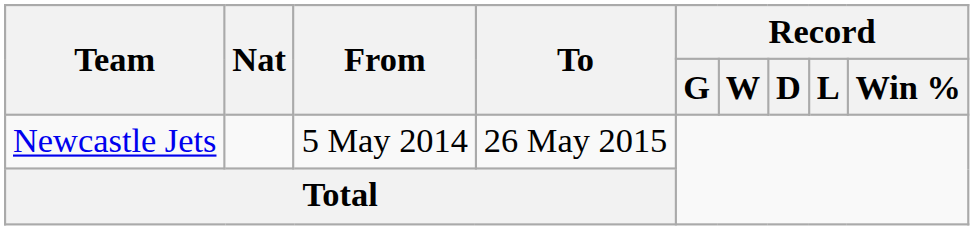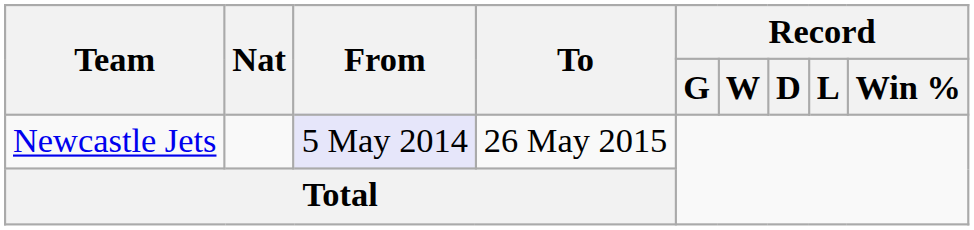(385, 140) no background -> (385, 140) lavender background
